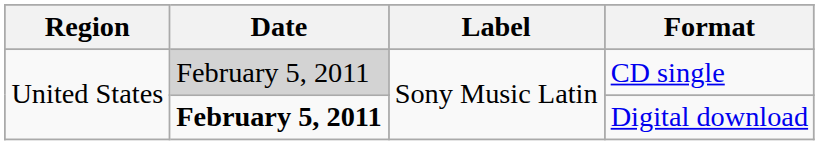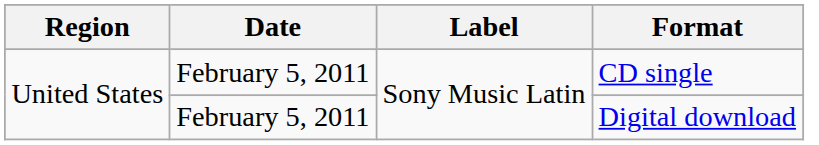(273, 71) lightgrey background -> (273, 71) no background
(279, 116) bold -> (273, 116) normal
